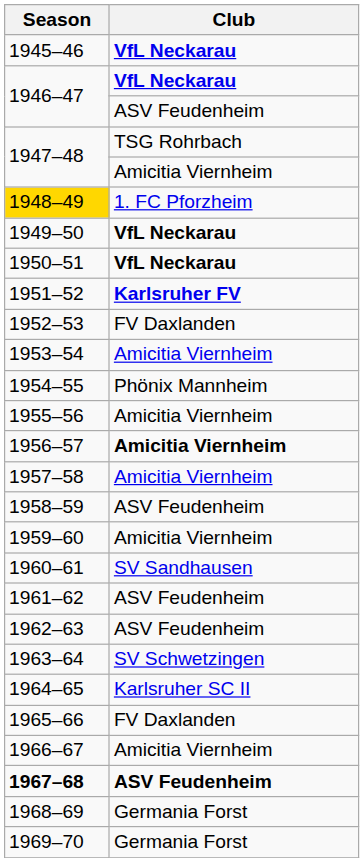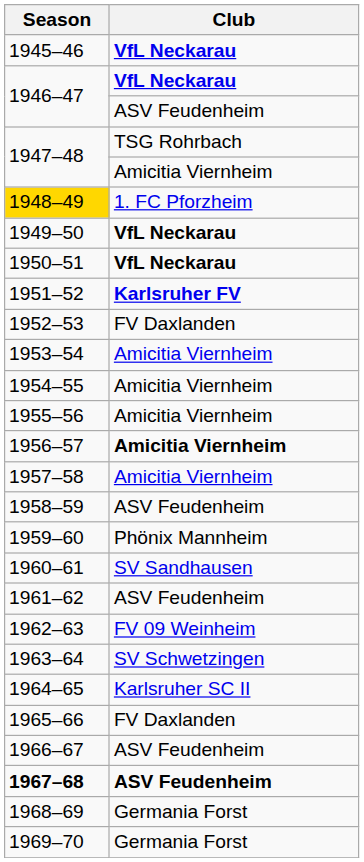(191, 385) Phönix Mannheim -> (193, 385) Amicitia Viernheim
(193, 537) Amicitia Viernheim -> (191, 537) Phönix Mannheim
(189, 628) ASV Feudenheim -> (185, 628) FV 09 Weinheim
(193, 750) Amicitia Viernheim -> (189, 750) ASV Feudenheim
